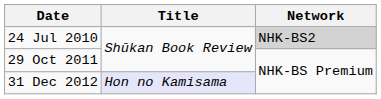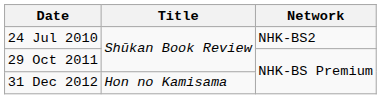(287, 38) lightgrey background -> (287, 38) no background
(166, 82) lavender background -> (166, 82) no background
